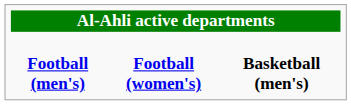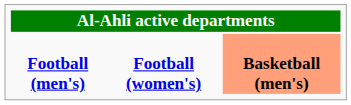(282, 73) no background -> (282, 73) lightsalmon background
